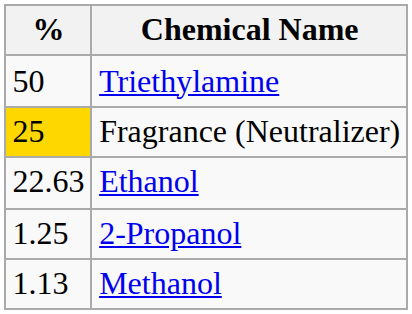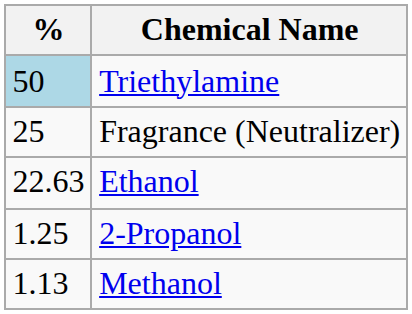(28, 80) no background -> (28, 80) lightblue background
(28, 131) gold background -> (28, 131) no background
